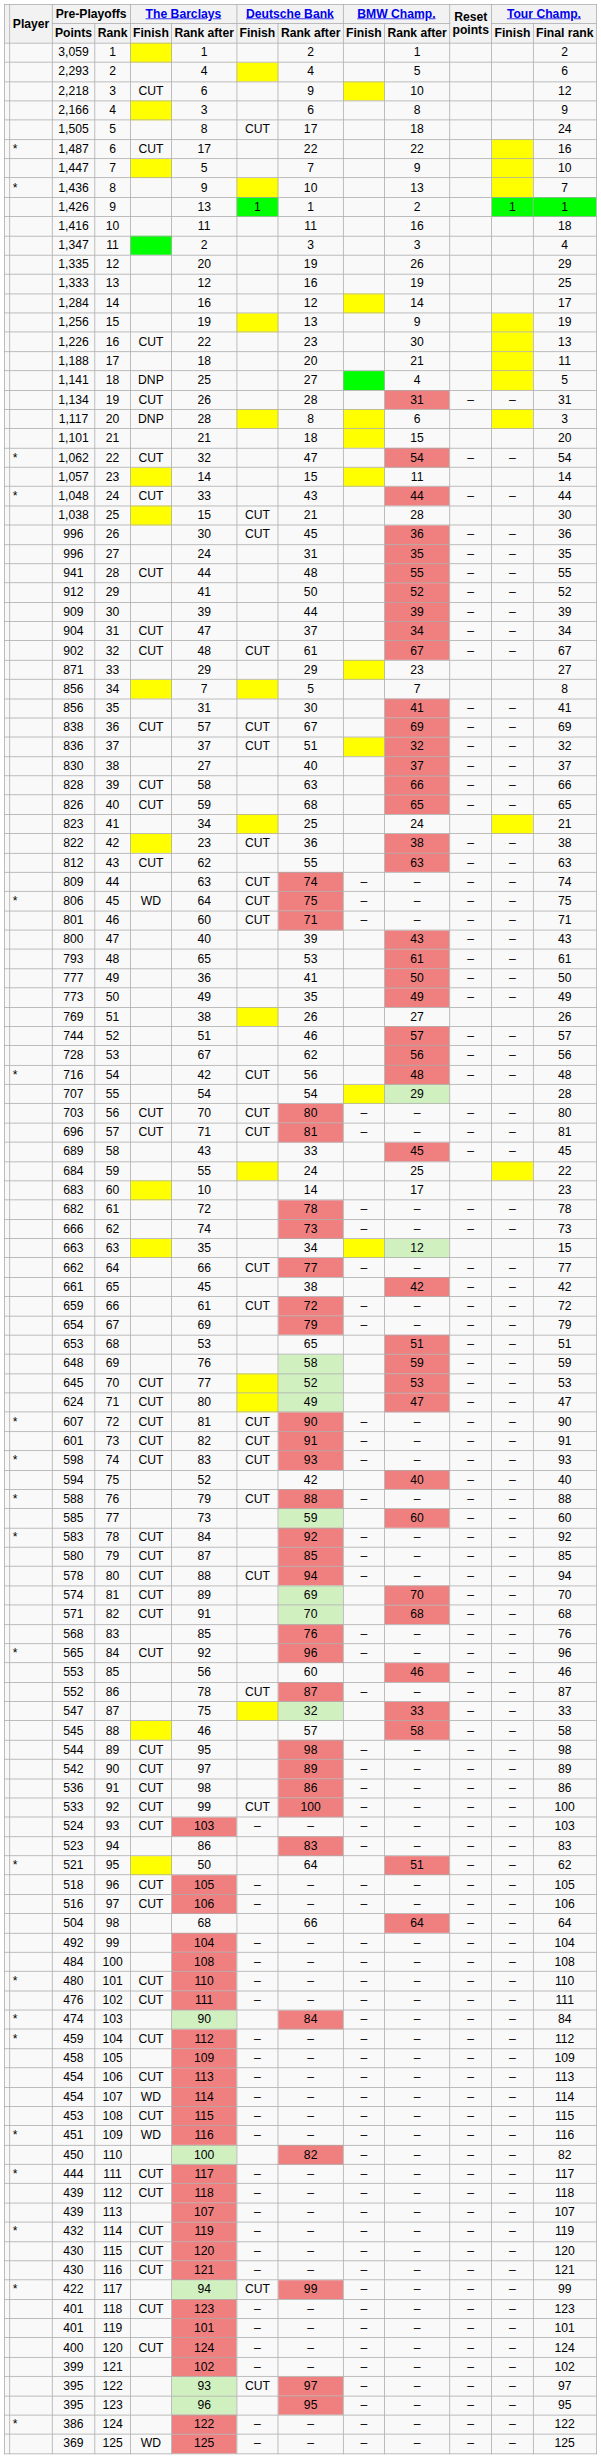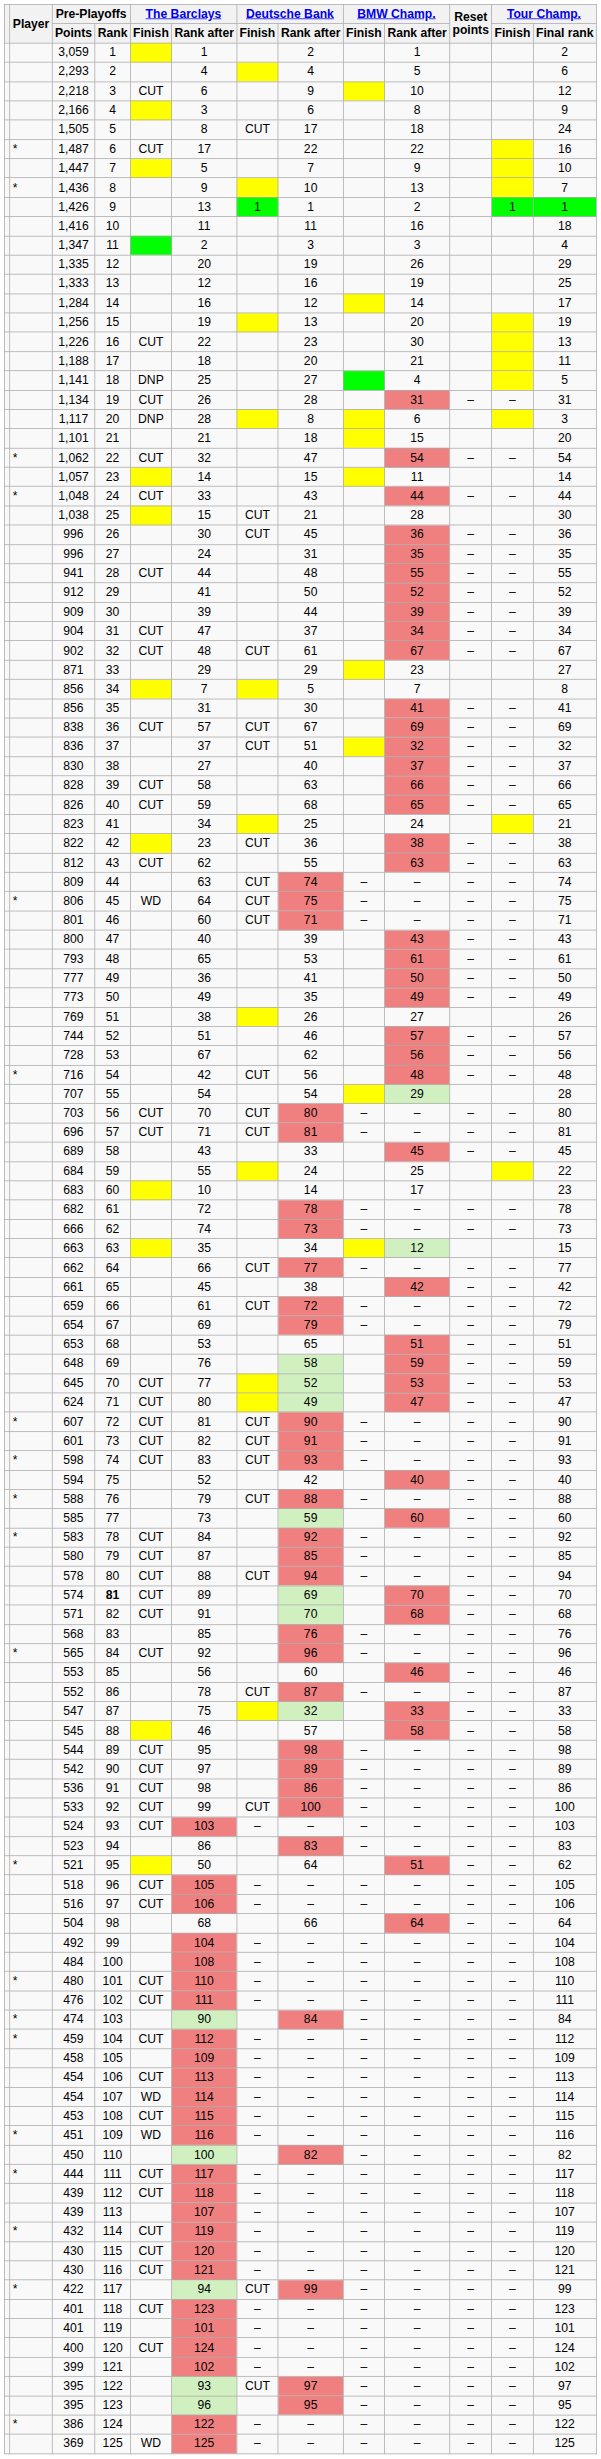(417, 322) 9 -> (417, 322) 20
(113, 1595) normal -> (113, 1595) bold
